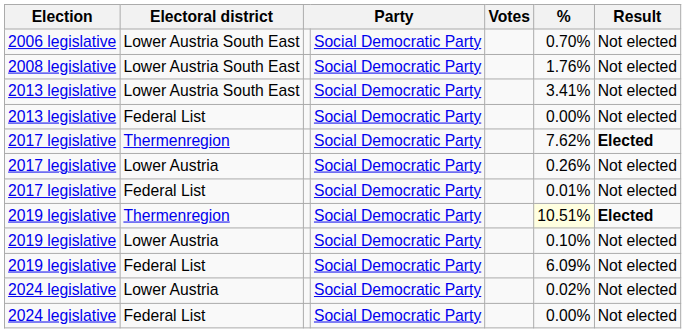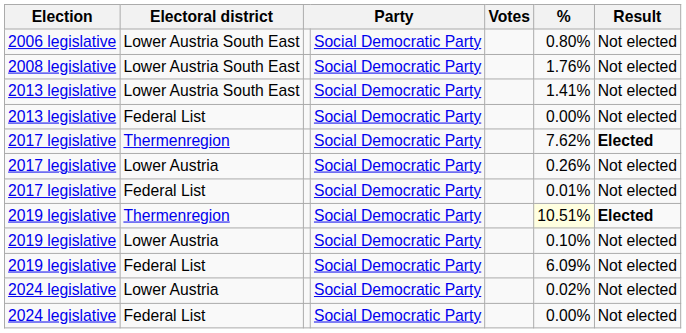(568, 41) 0.70% -> (568, 41) 0.80%
(568, 91) 3.41% -> (568, 91) 1.41%
